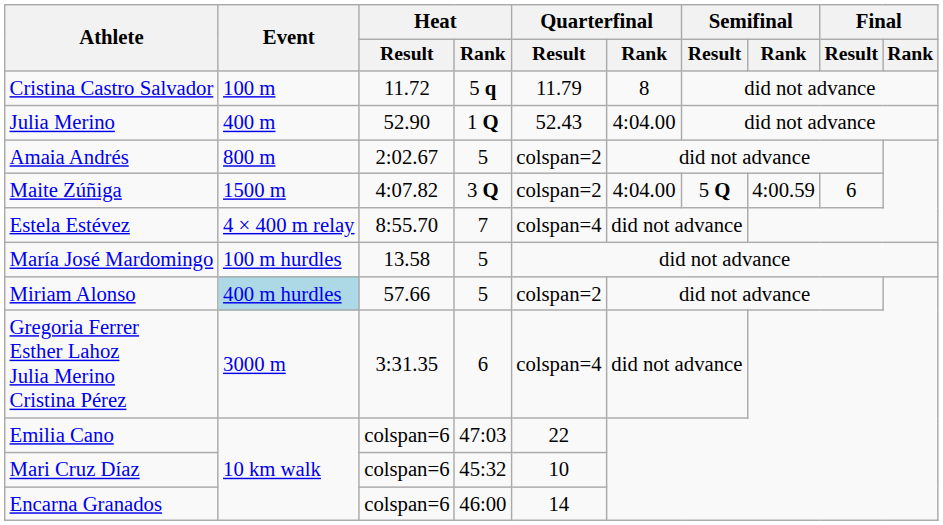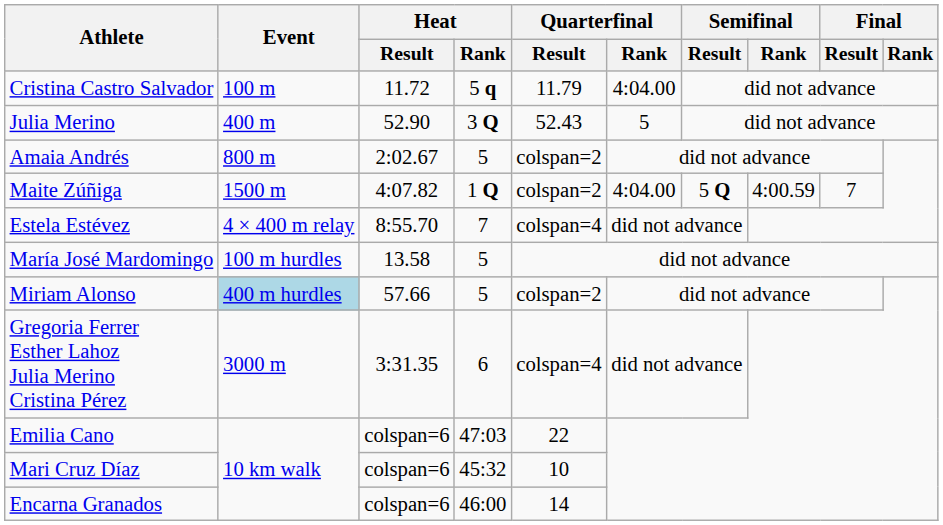(644, 88) 8 -> (644, 88) 4:04.00
(483, 122) 1 Q -> (483, 122) 3 Q
(644, 122) 4:04.00 -> (644, 122) 5
(483, 191) 3 Q -> (483, 191) 1 Q
(851, 191) 6 -> (851, 191) 7
